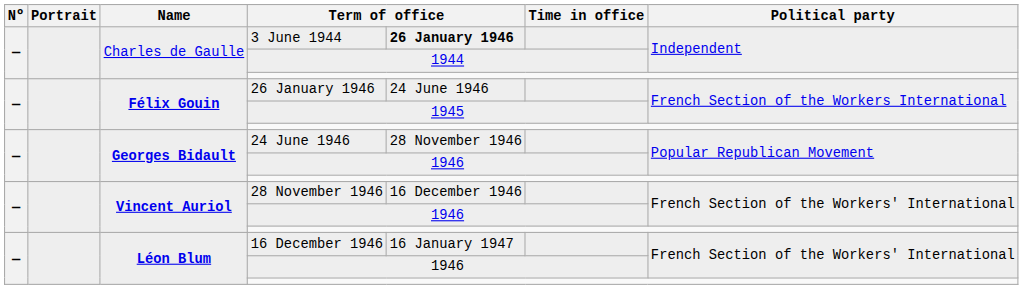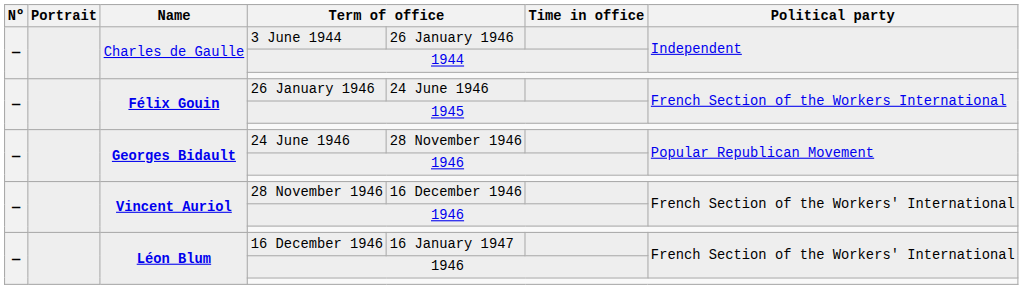(452, 38) bold -> (452, 38) normal
